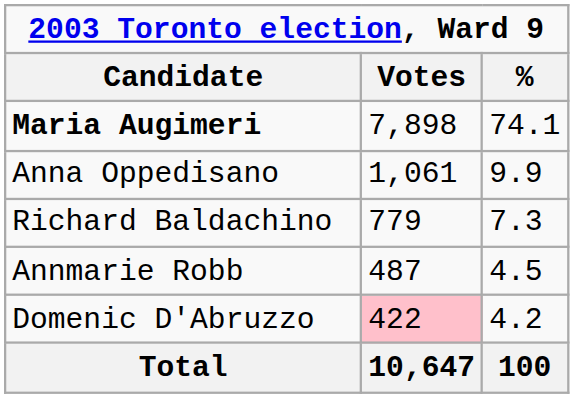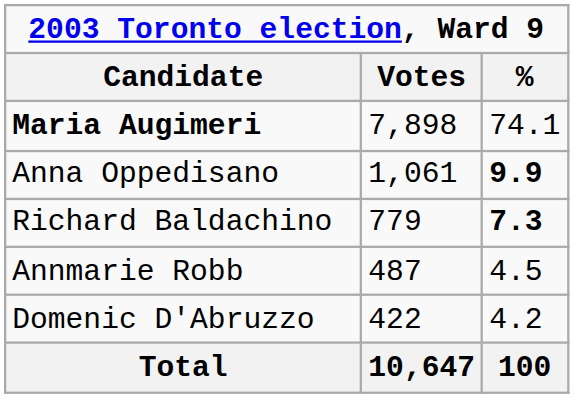(516, 174) normal -> (516, 174) bold
(516, 223) normal -> (516, 223) bold
(395, 319) pink background -> (395, 319) no background
